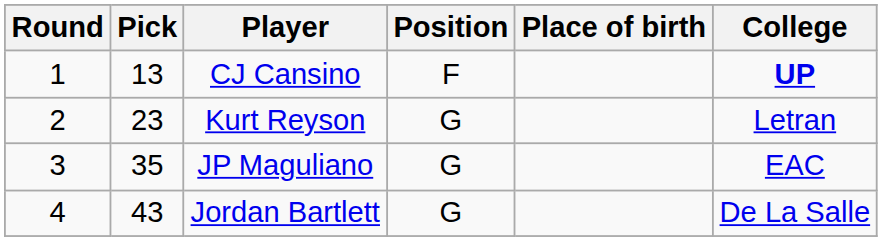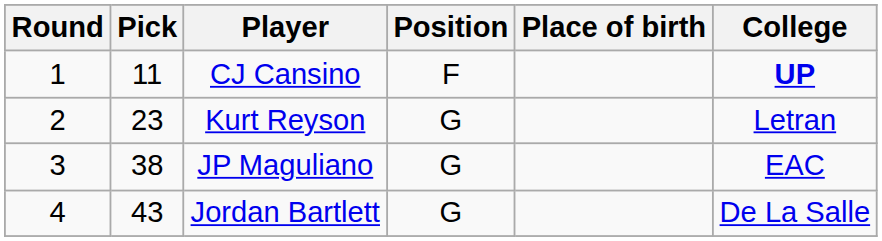(147, 73) 13 -> (147, 73) 11
(147, 166) 35 -> (147, 166) 38
